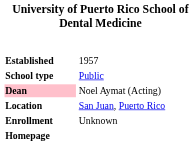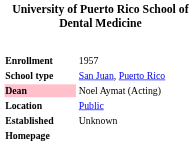(29, 60) Established -> (29, 60) Enrollment
(91, 75) Public -> (122, 75) San Juan, Puerto Rico
(122, 105) San Juan, Puerto Rico -> (91, 105) Public
(29, 120) Enrollment -> (29, 120) Established
